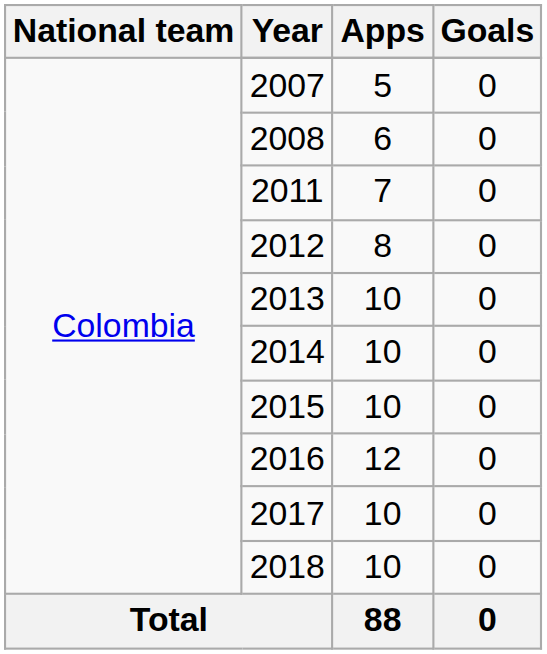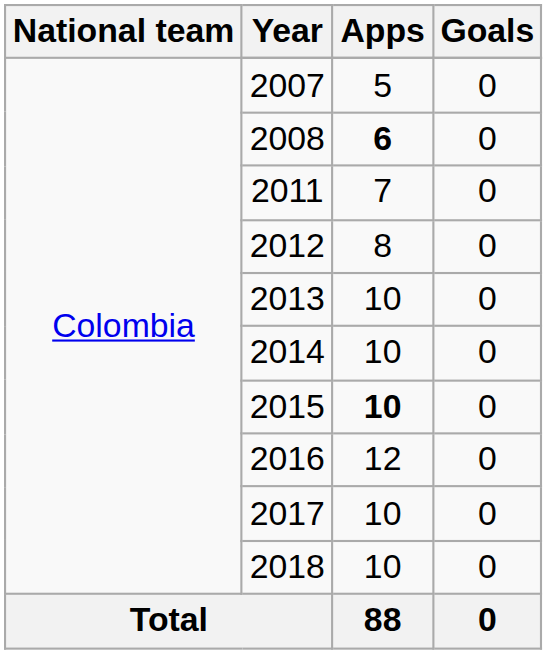(383, 138) normal -> (383, 138) bold
(383, 406) normal -> (383, 406) bold
